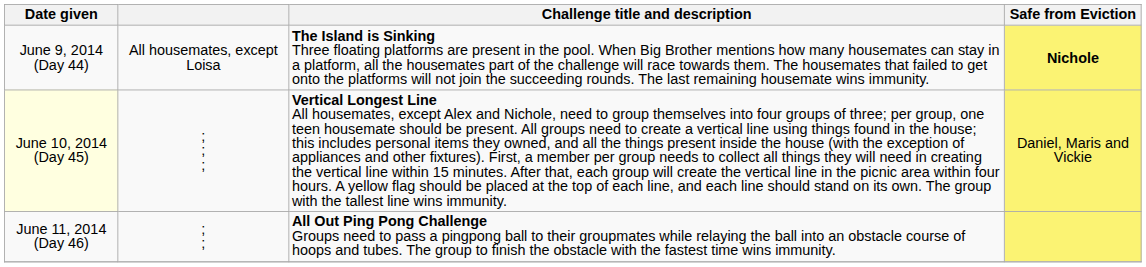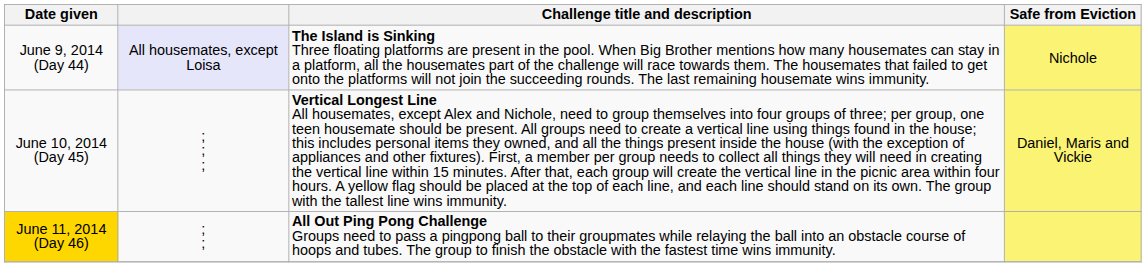(203, 57) no background -> (203, 57) lavender background
(1073, 57) bold -> (1073, 57) normal
(61, 150) lightyellow background -> (61, 150) no background
(61, 236) no background -> (61, 236) gold background
